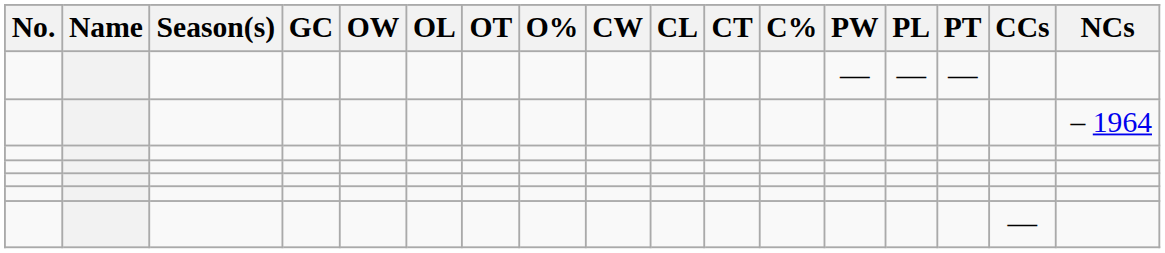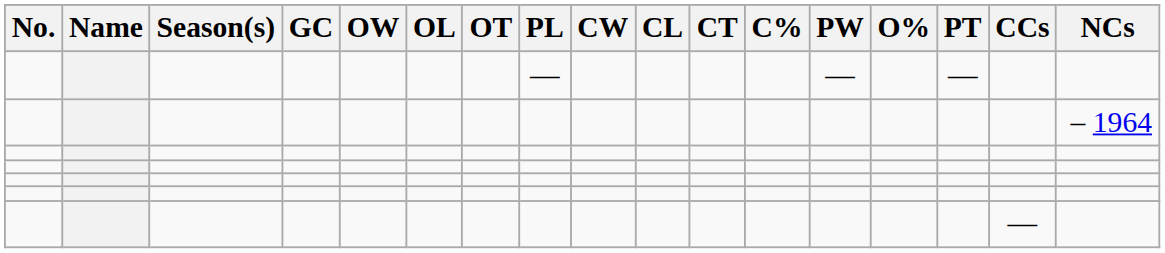columns swapped: (552, 27) <-> (911, 27)
